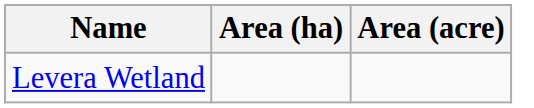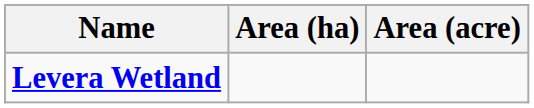(108, 77) normal -> (117, 77) bold
